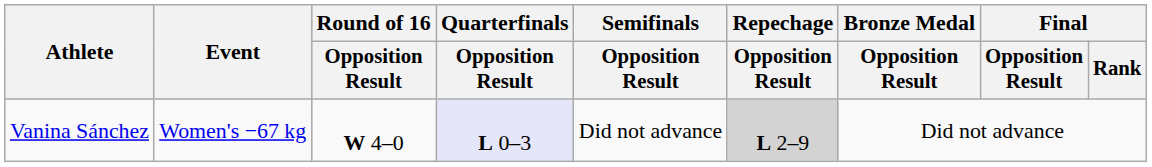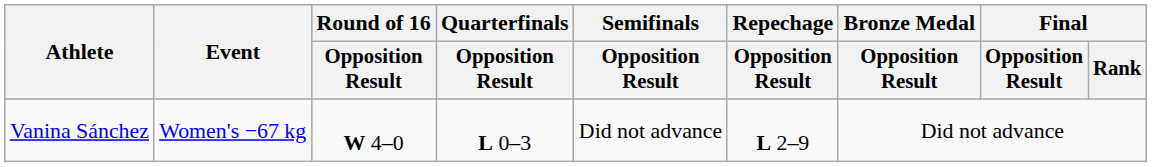(505, 143) lavender background -> (505, 143) no background
(783, 143) lightgrey background -> (783, 143) no background
